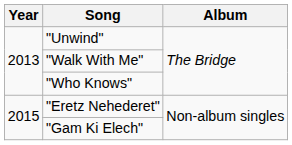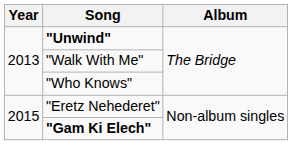(75, 38) normal -> (78, 38) bold
(95, 128) normal -> (99, 128) bold
